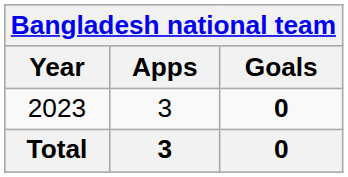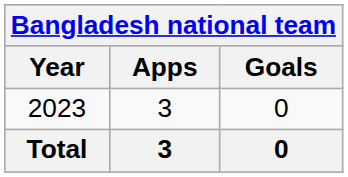(281, 108) bold -> (281, 108) normal
